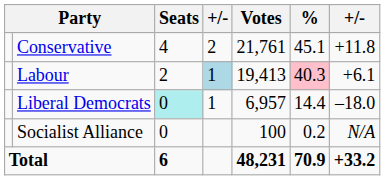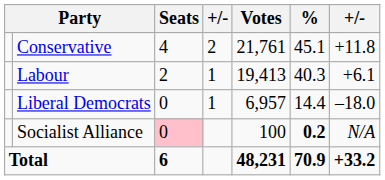(212, 75) lightblue background -> (212, 75) no background
(310, 75) pink background -> (310, 75) no background
(164, 103) paleturquoise background -> (164, 103) no background
(164, 132) no background -> (164, 132) pink background
(314, 132) normal -> (314, 132) bold
